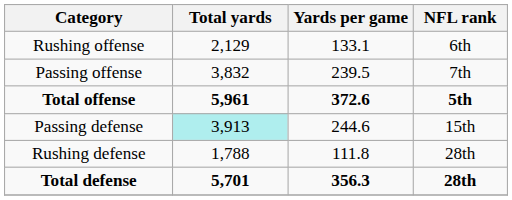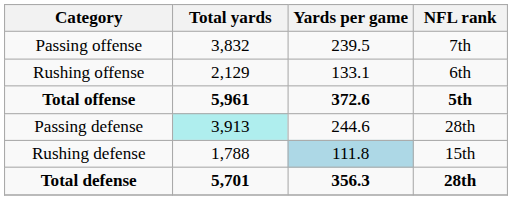rows swapped: (89, 72) <-> (89, 45)
(460, 126) 15th -> (460, 126) 28th
(351, 153) no background -> (351, 153) lightblue background
(460, 153) 28th -> (460, 153) 15th
